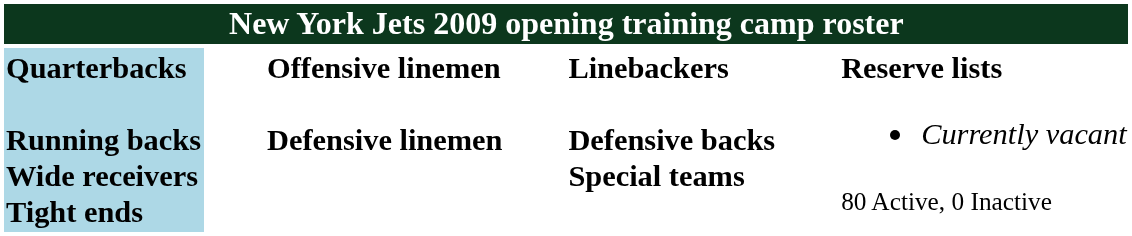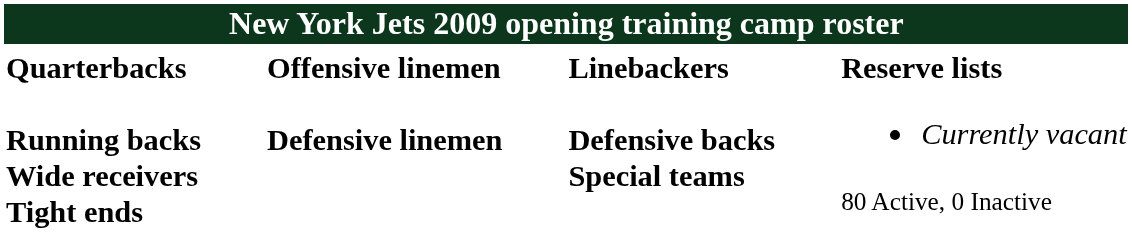(104, 139) lightblue background -> (104, 139) no background
